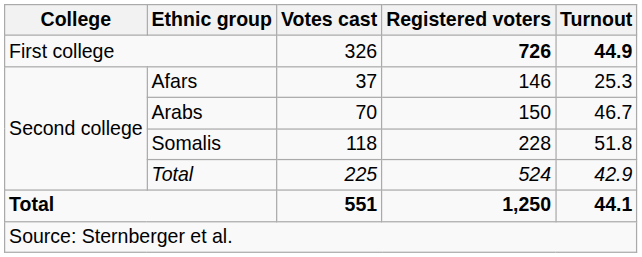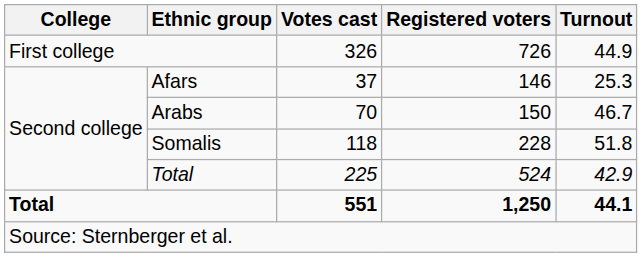(535, 50) bold -> (535, 50) normal
(613, 50) bold -> (613, 50) normal
